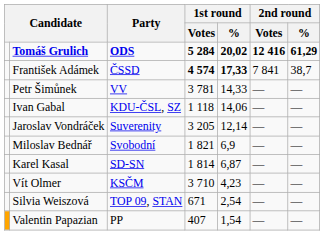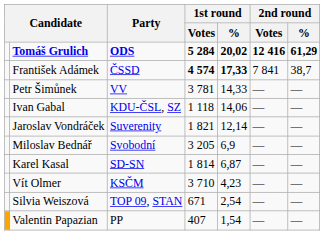(201, 126) 3 205 -> (201, 126) 1 821
(201, 145) 1 821 -> (201, 145) 3 205
